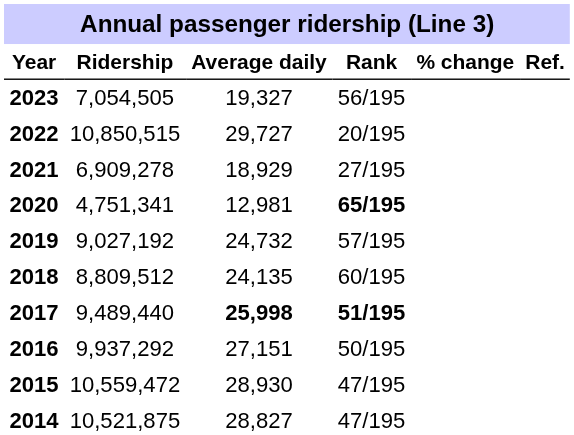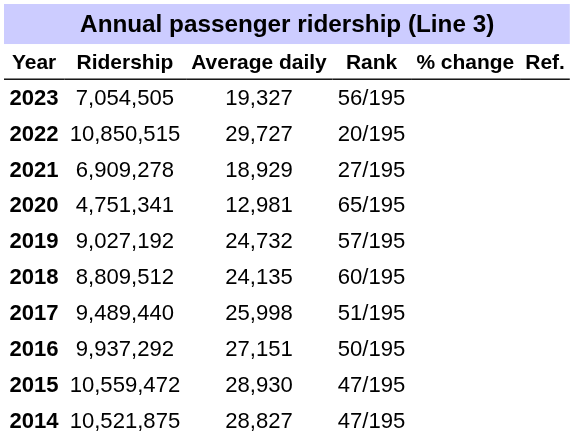(372, 205) bold -> (372, 205) normal
(259, 312) bold -> (259, 312) normal
(372, 312) bold -> (372, 312) normal
